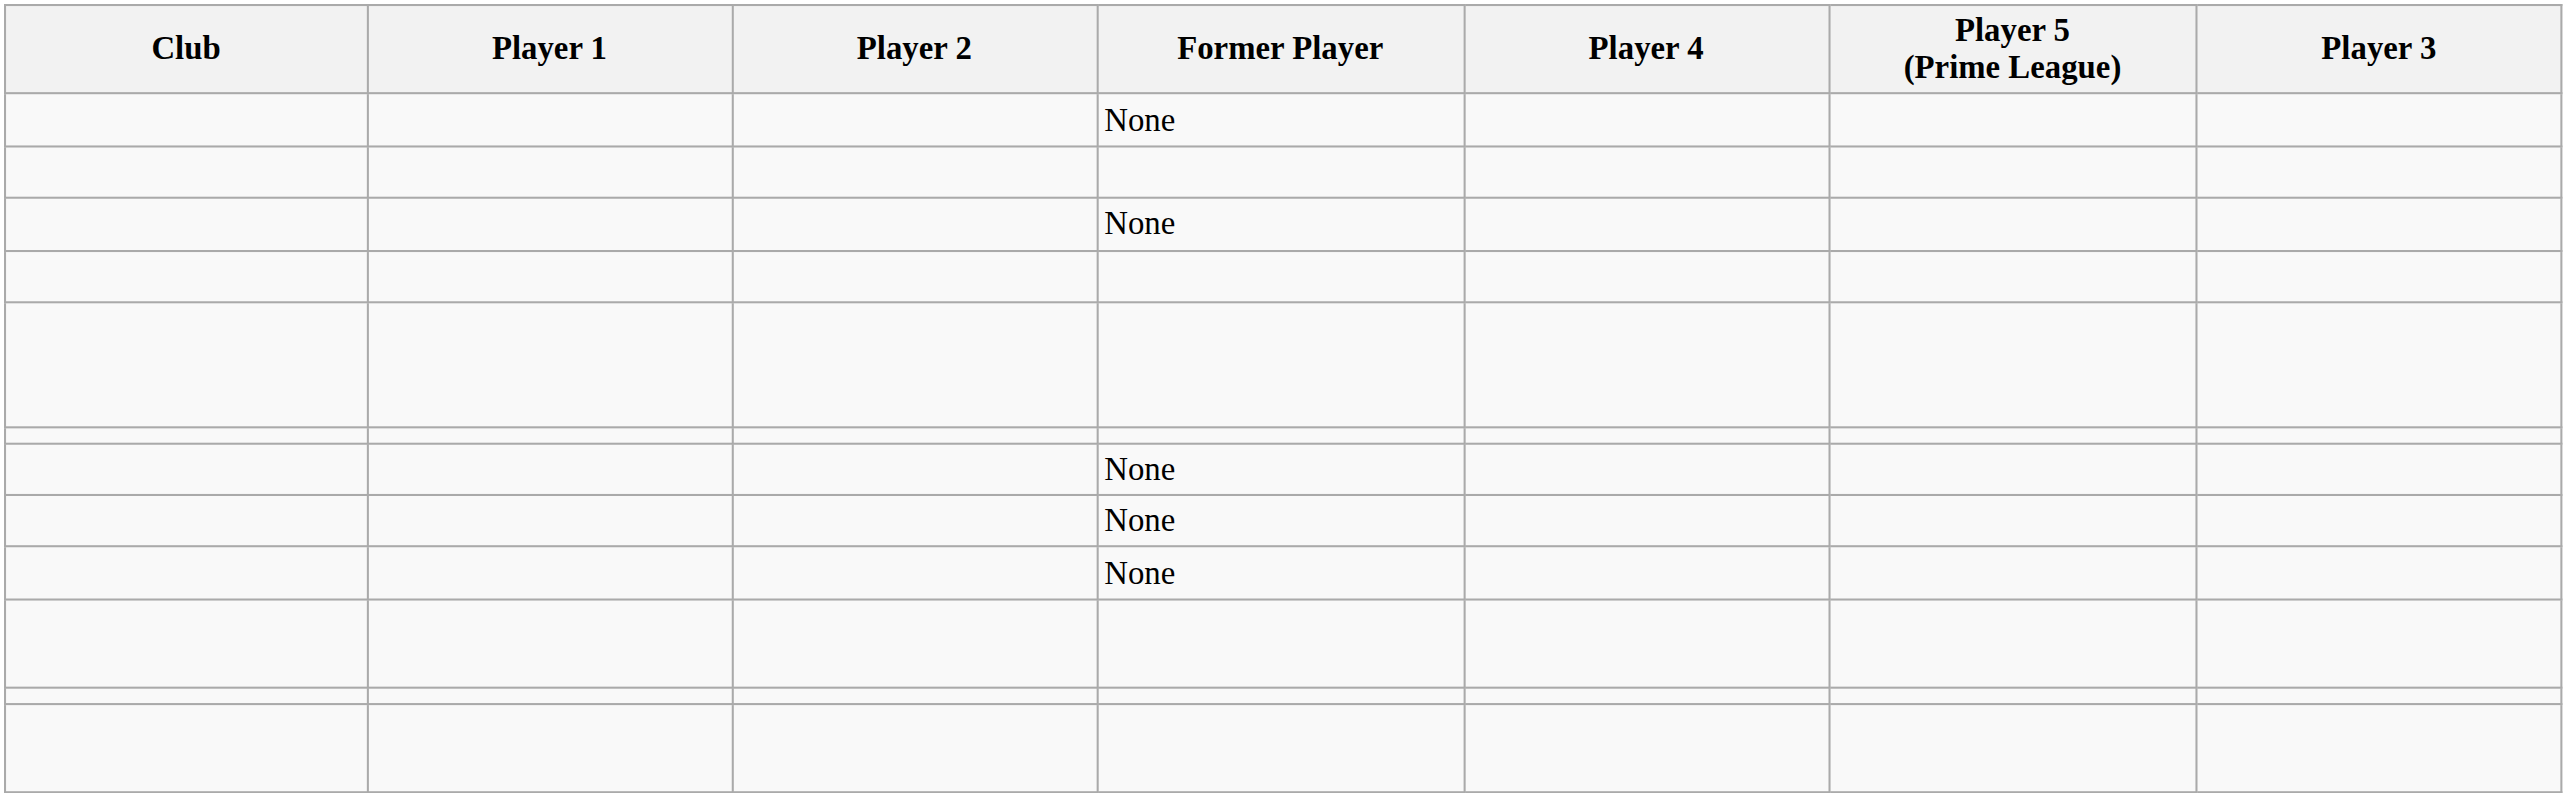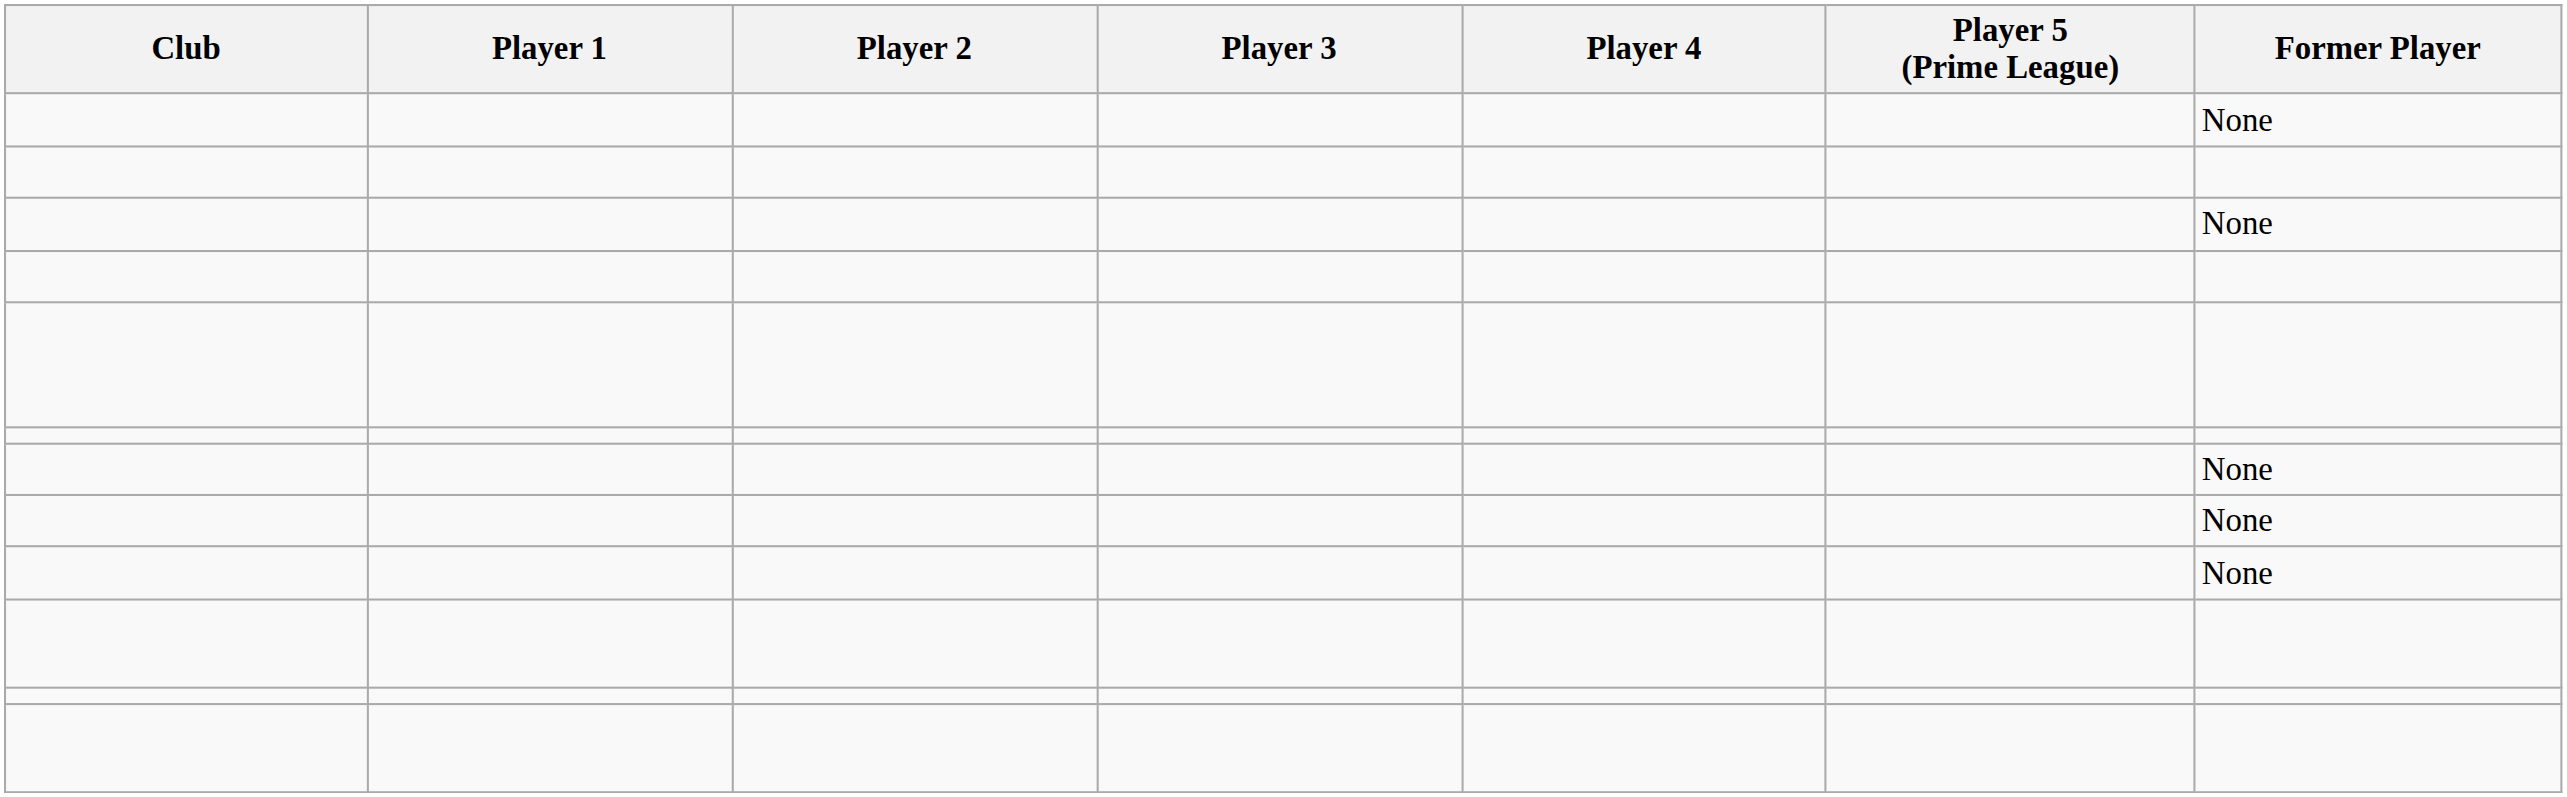columns swapped: (2379, 48) <-> (1280, 48)
